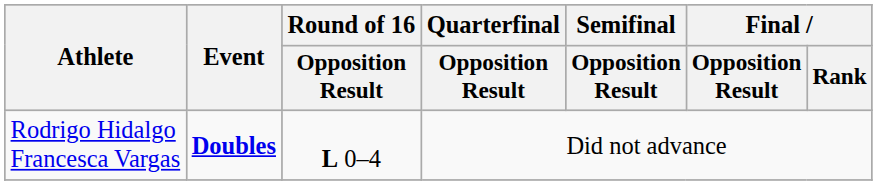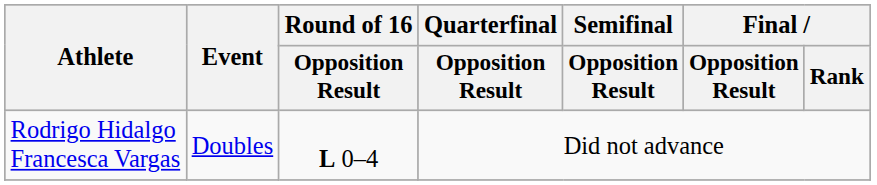(234, 145) bold -> (232, 145) normal
